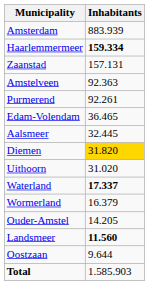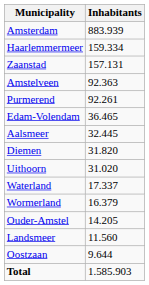(106, 47) bold -> (106, 47) normal
(103, 151) gold background -> (103, 151) no background
(103, 185) bold -> (103, 185) normal
(103, 237) bold -> (103, 237) normal
